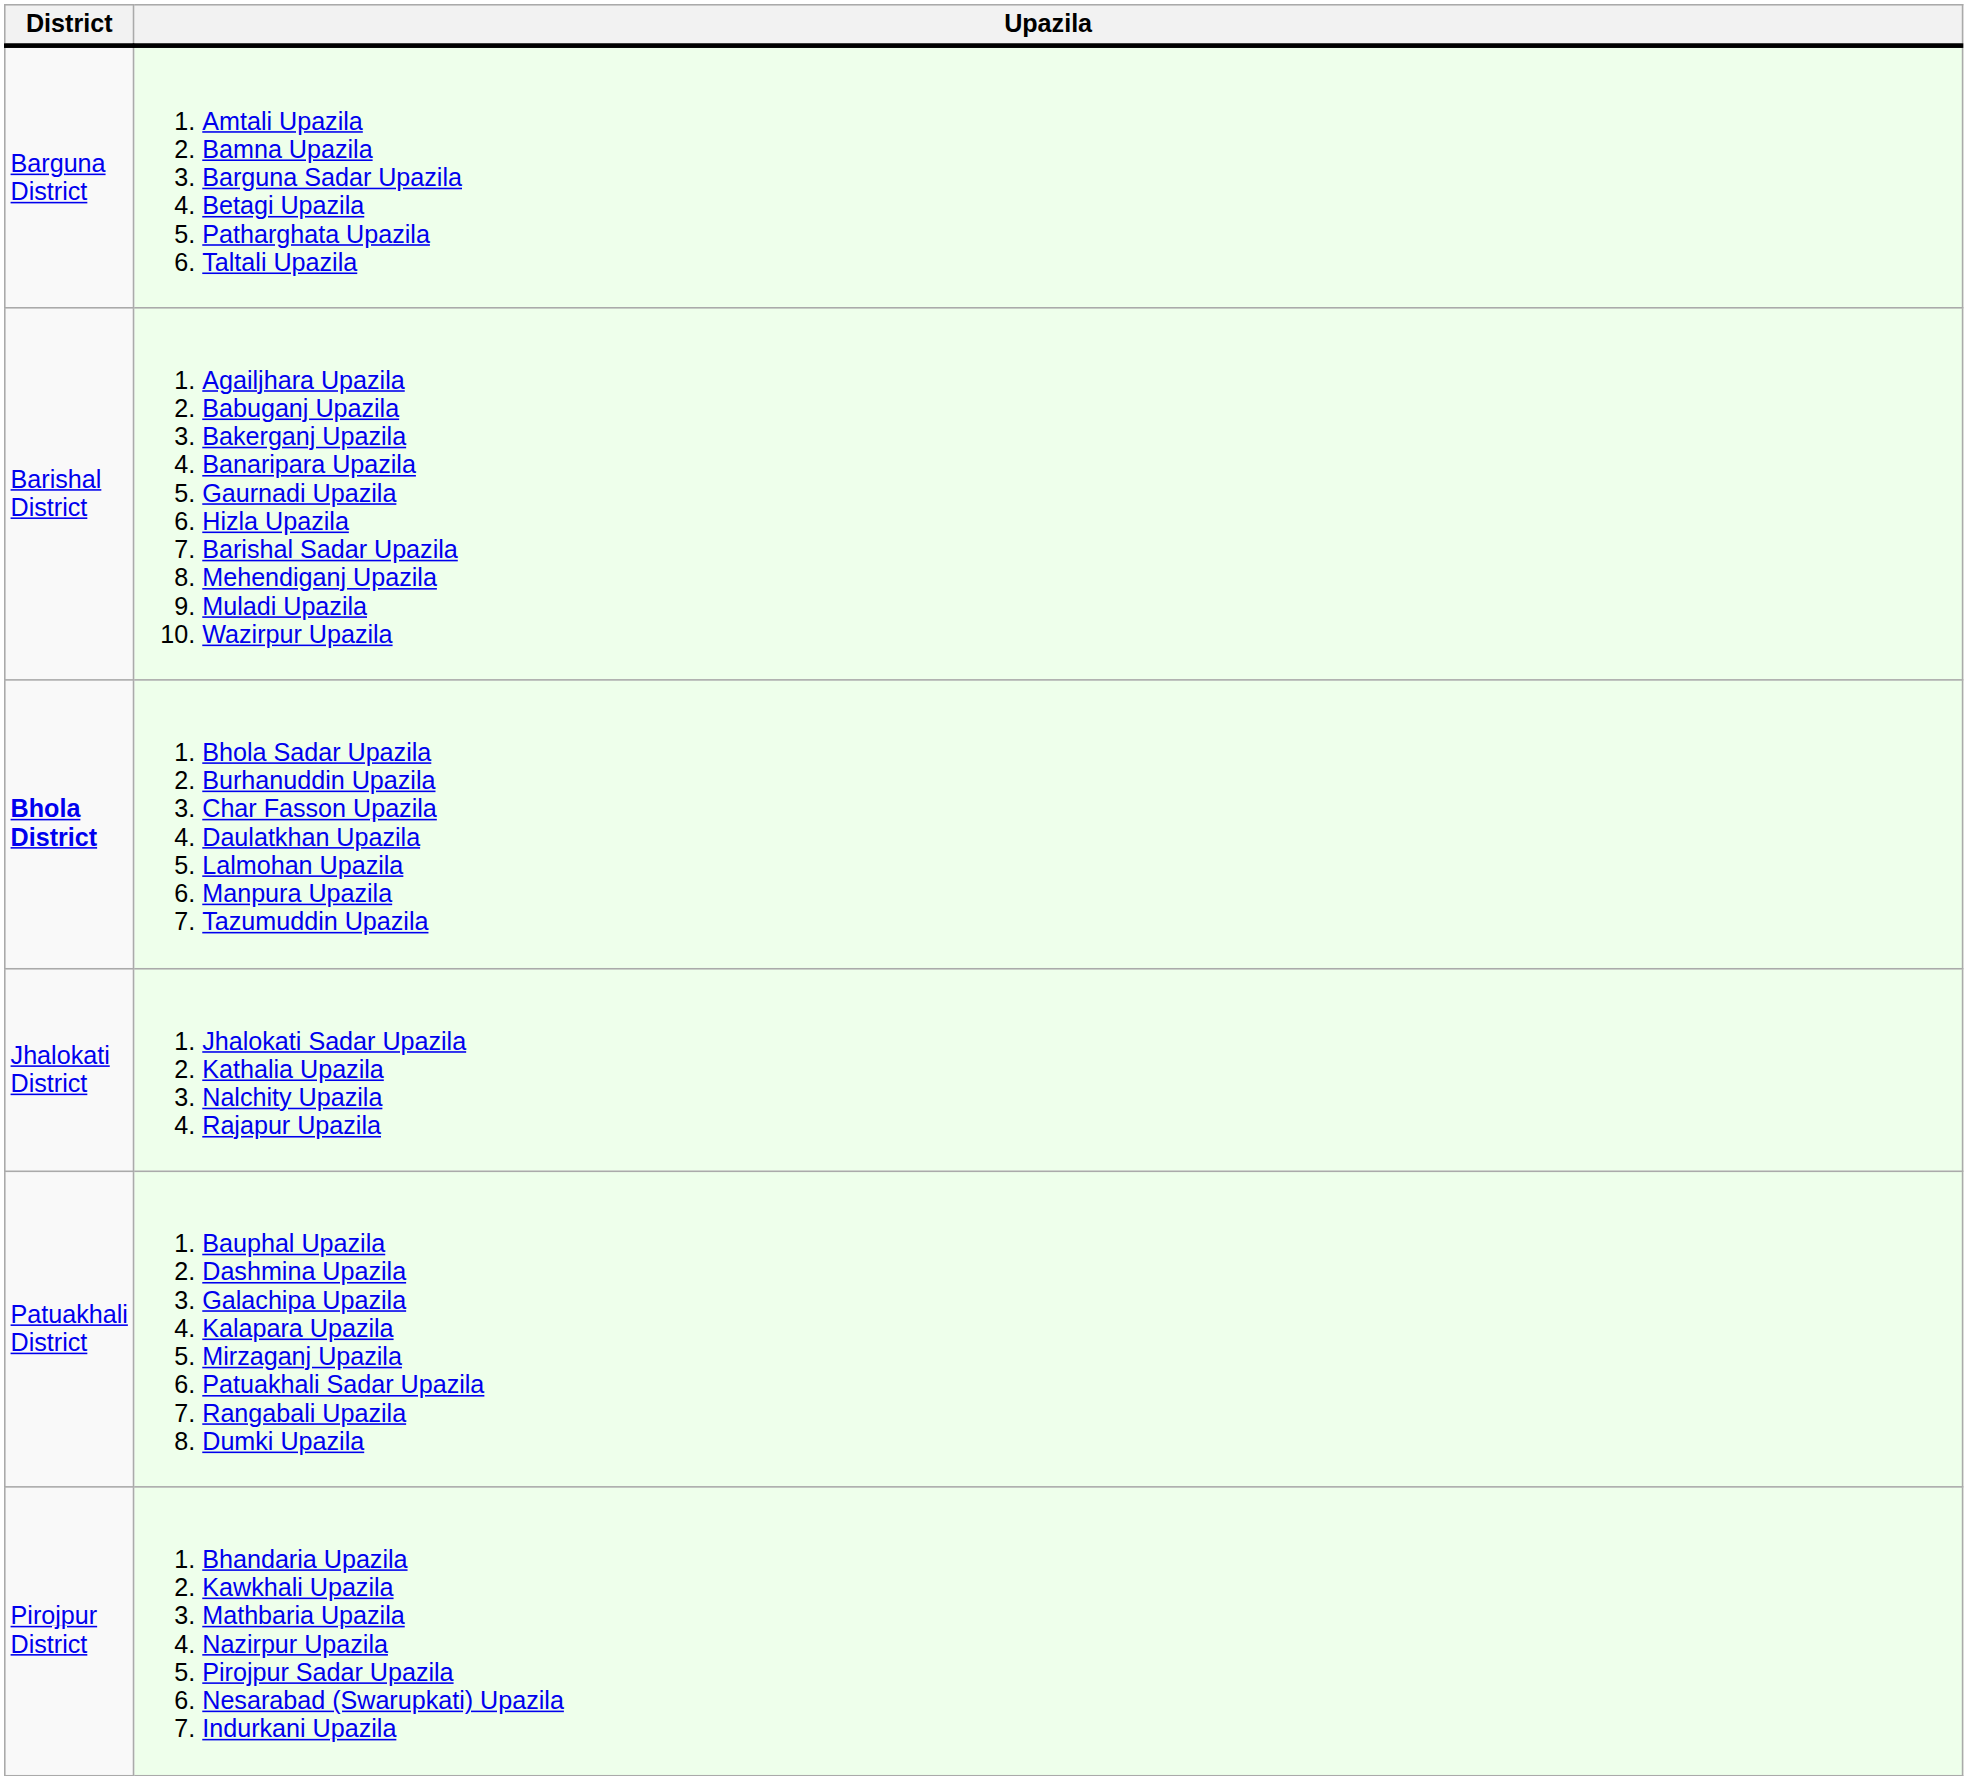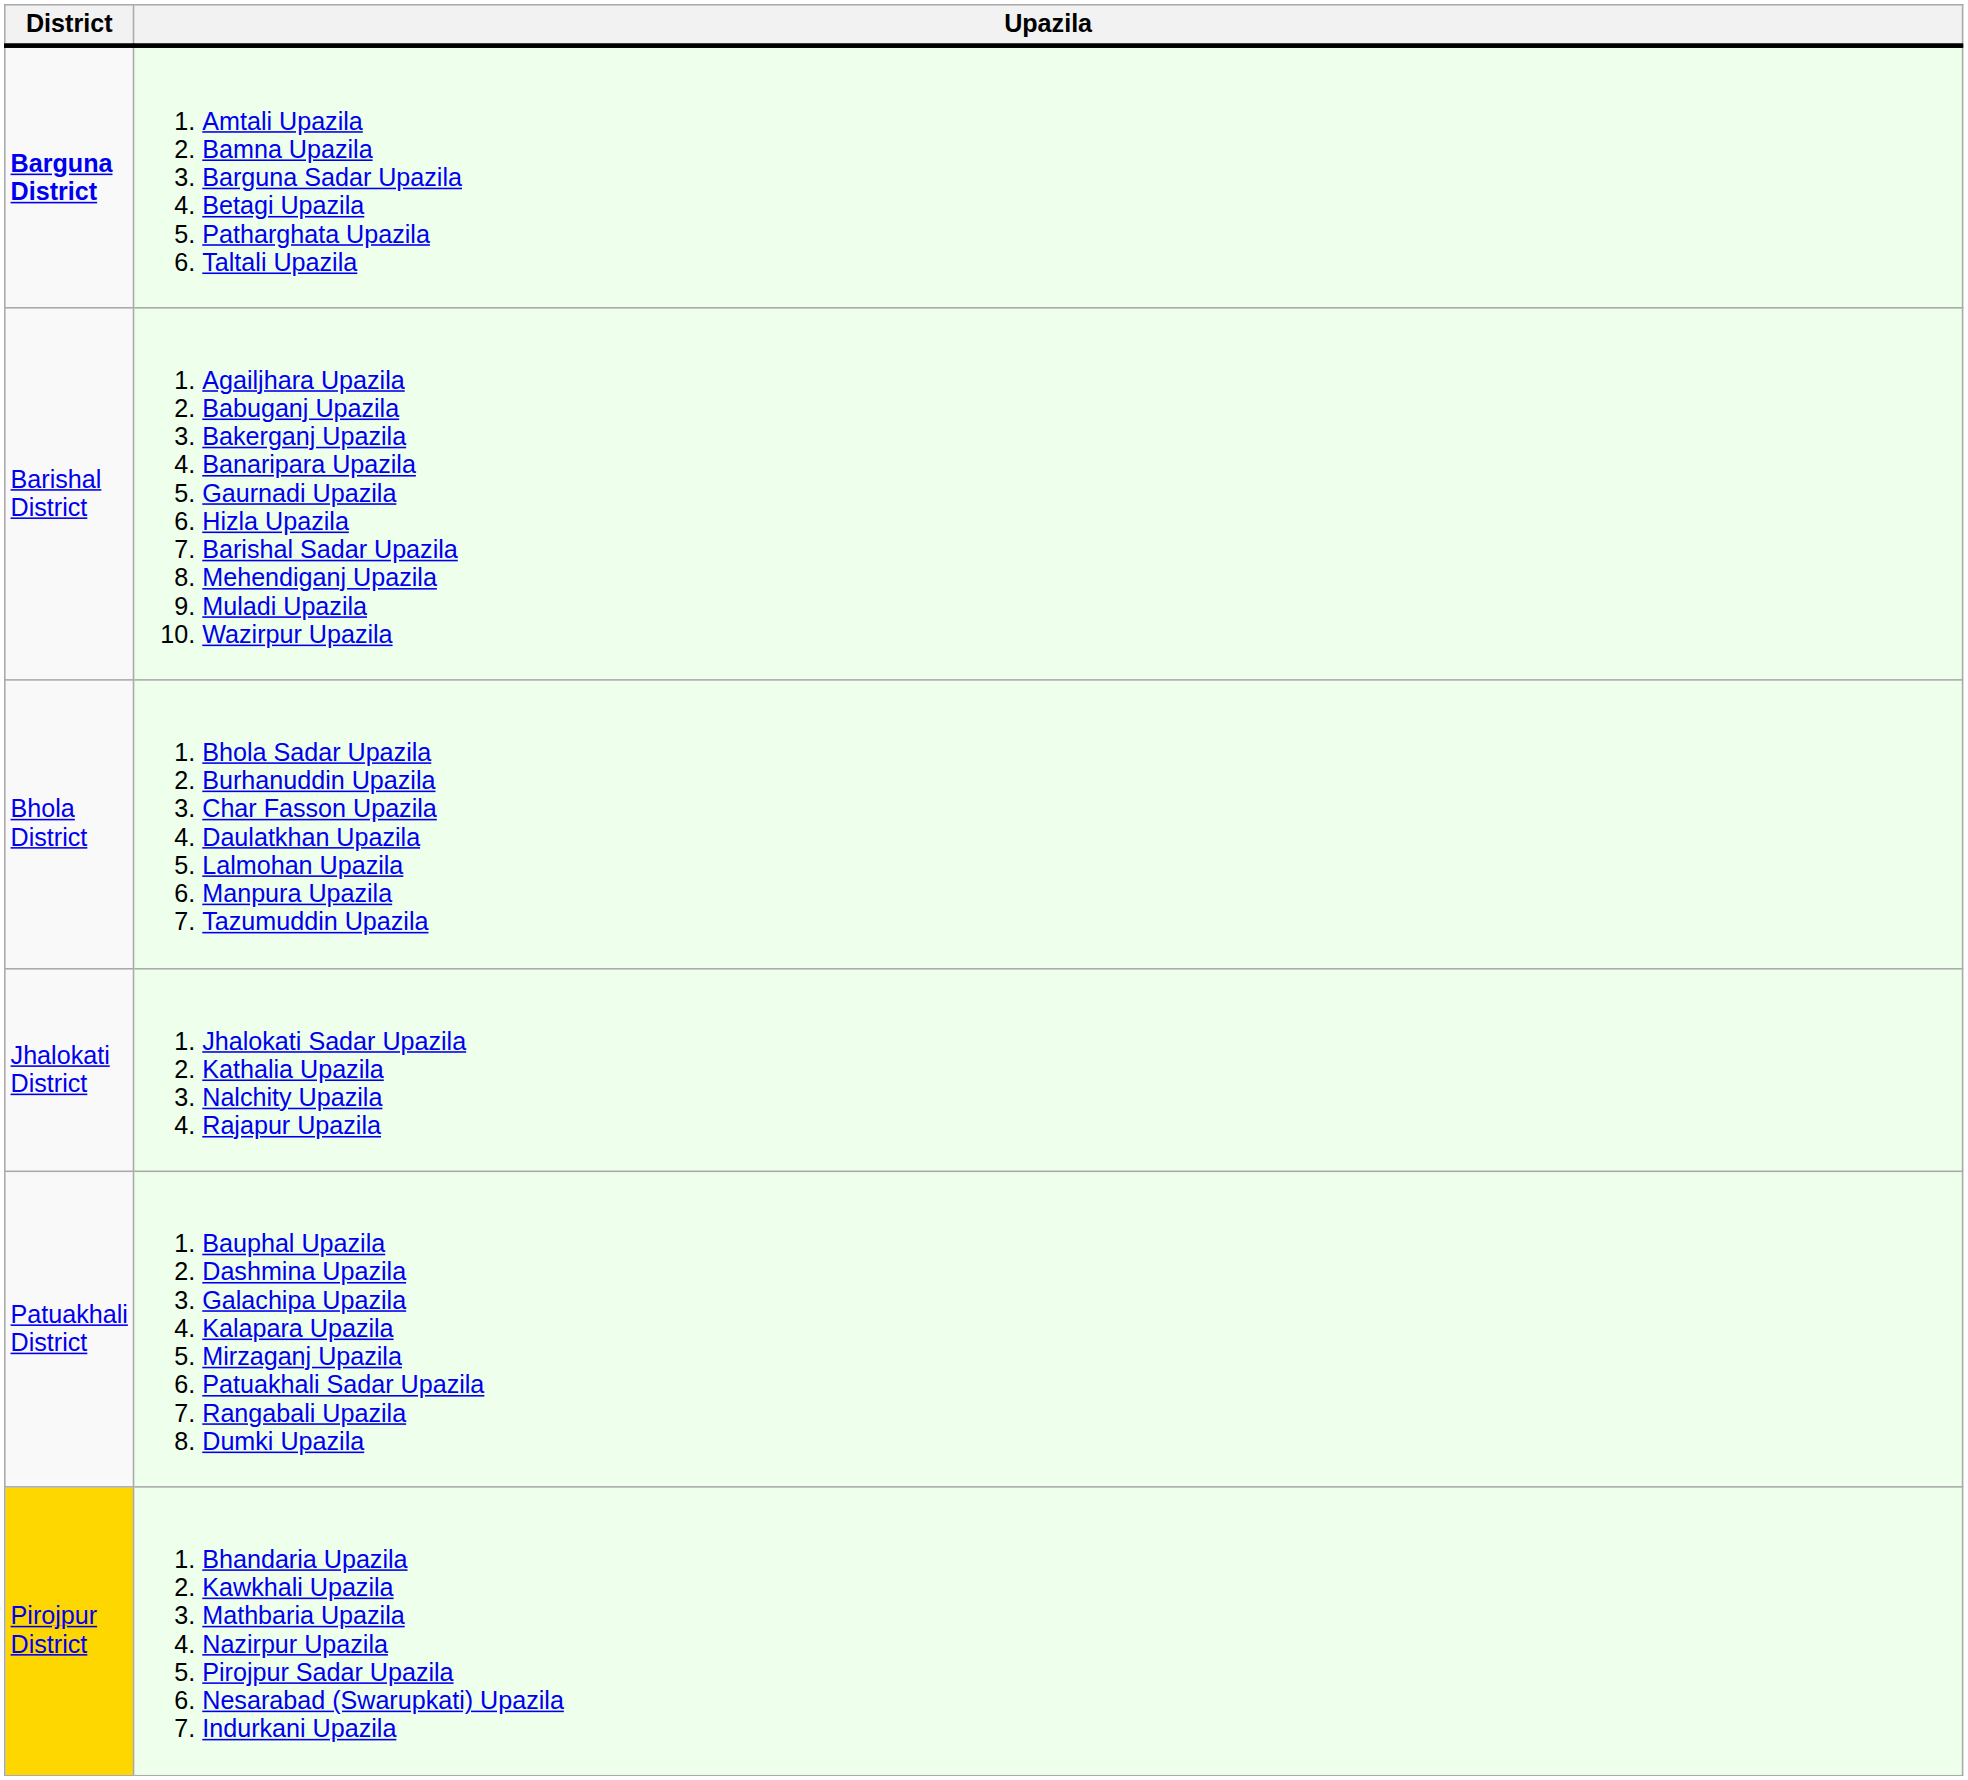(58, 177) normal -> (62, 177) bold
(54, 823) bold -> (49, 823) normal
(54, 1630) no background -> (54, 1630) gold background
